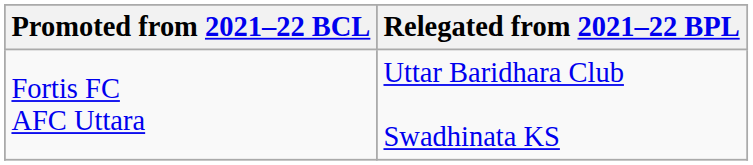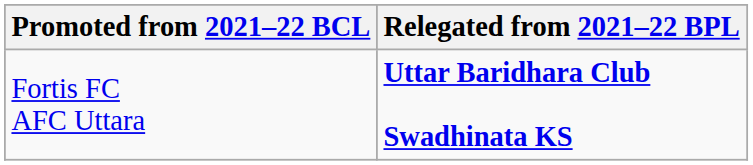(504, 104) normal -> (517, 104) bold
